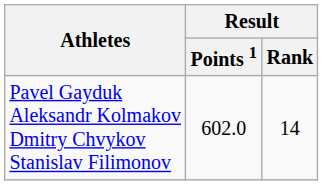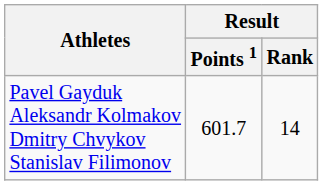(224, 128) 602.0 -> (224, 128) 601.7
